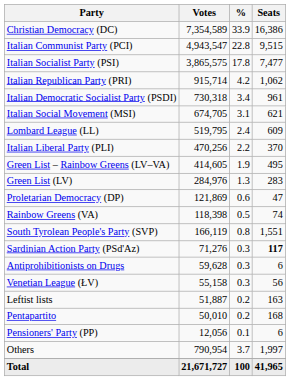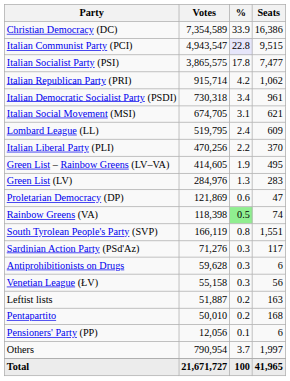(241, 47) no background -> (241, 47) lavender background
(244, 215) no background -> (244, 215) lightgreen background
(275, 249) bold -> (275, 249) normal
